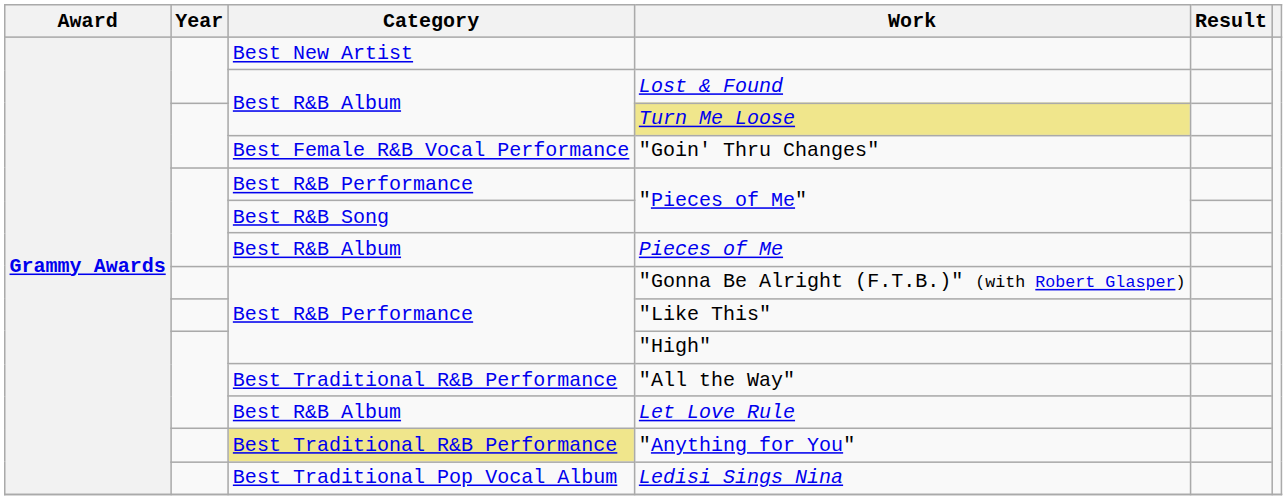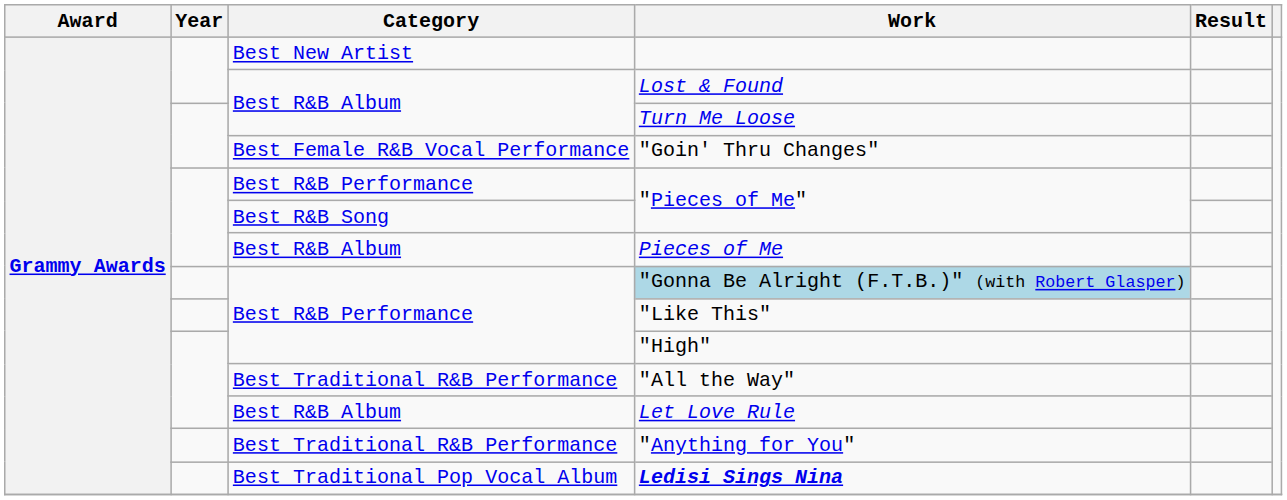(717, 119) khaki background -> (717, 119) no background
(912, 282) no background -> (912, 282) lightblue background
(425, 445) khaki background -> (425, 445) no background
(741, 478) normal -> (741, 478) bold
